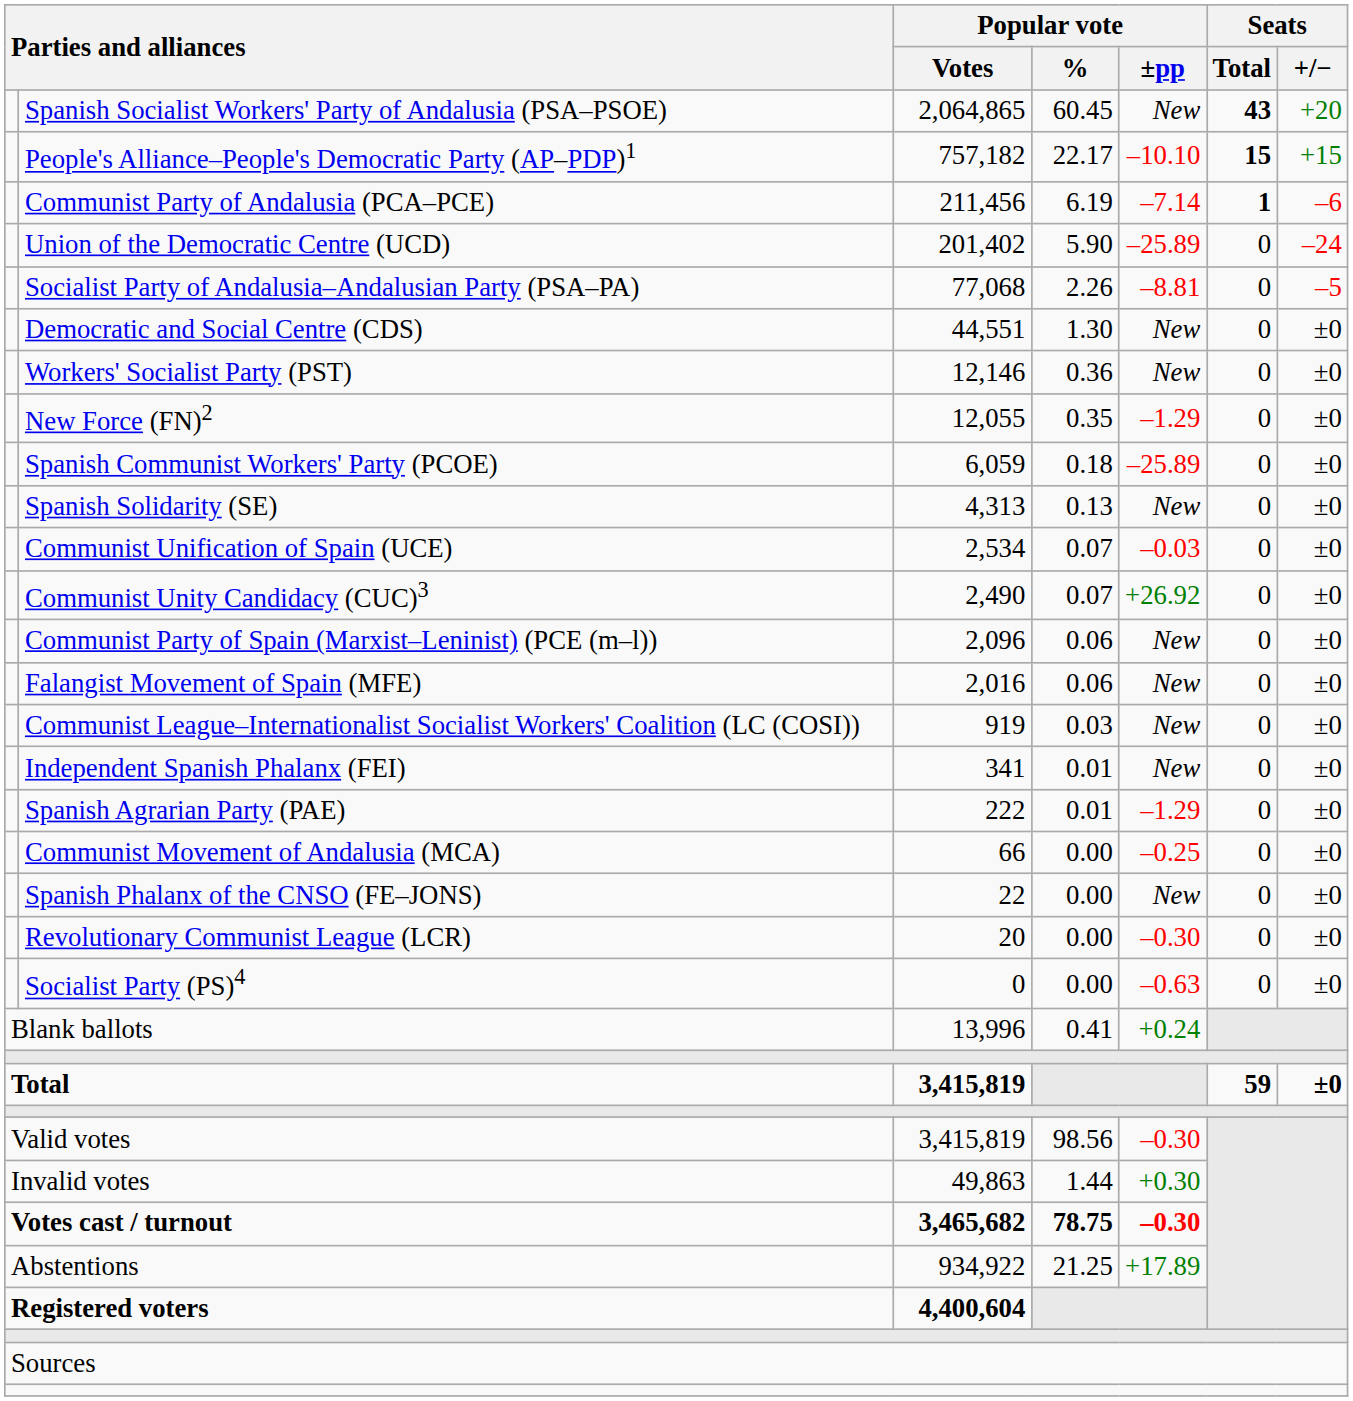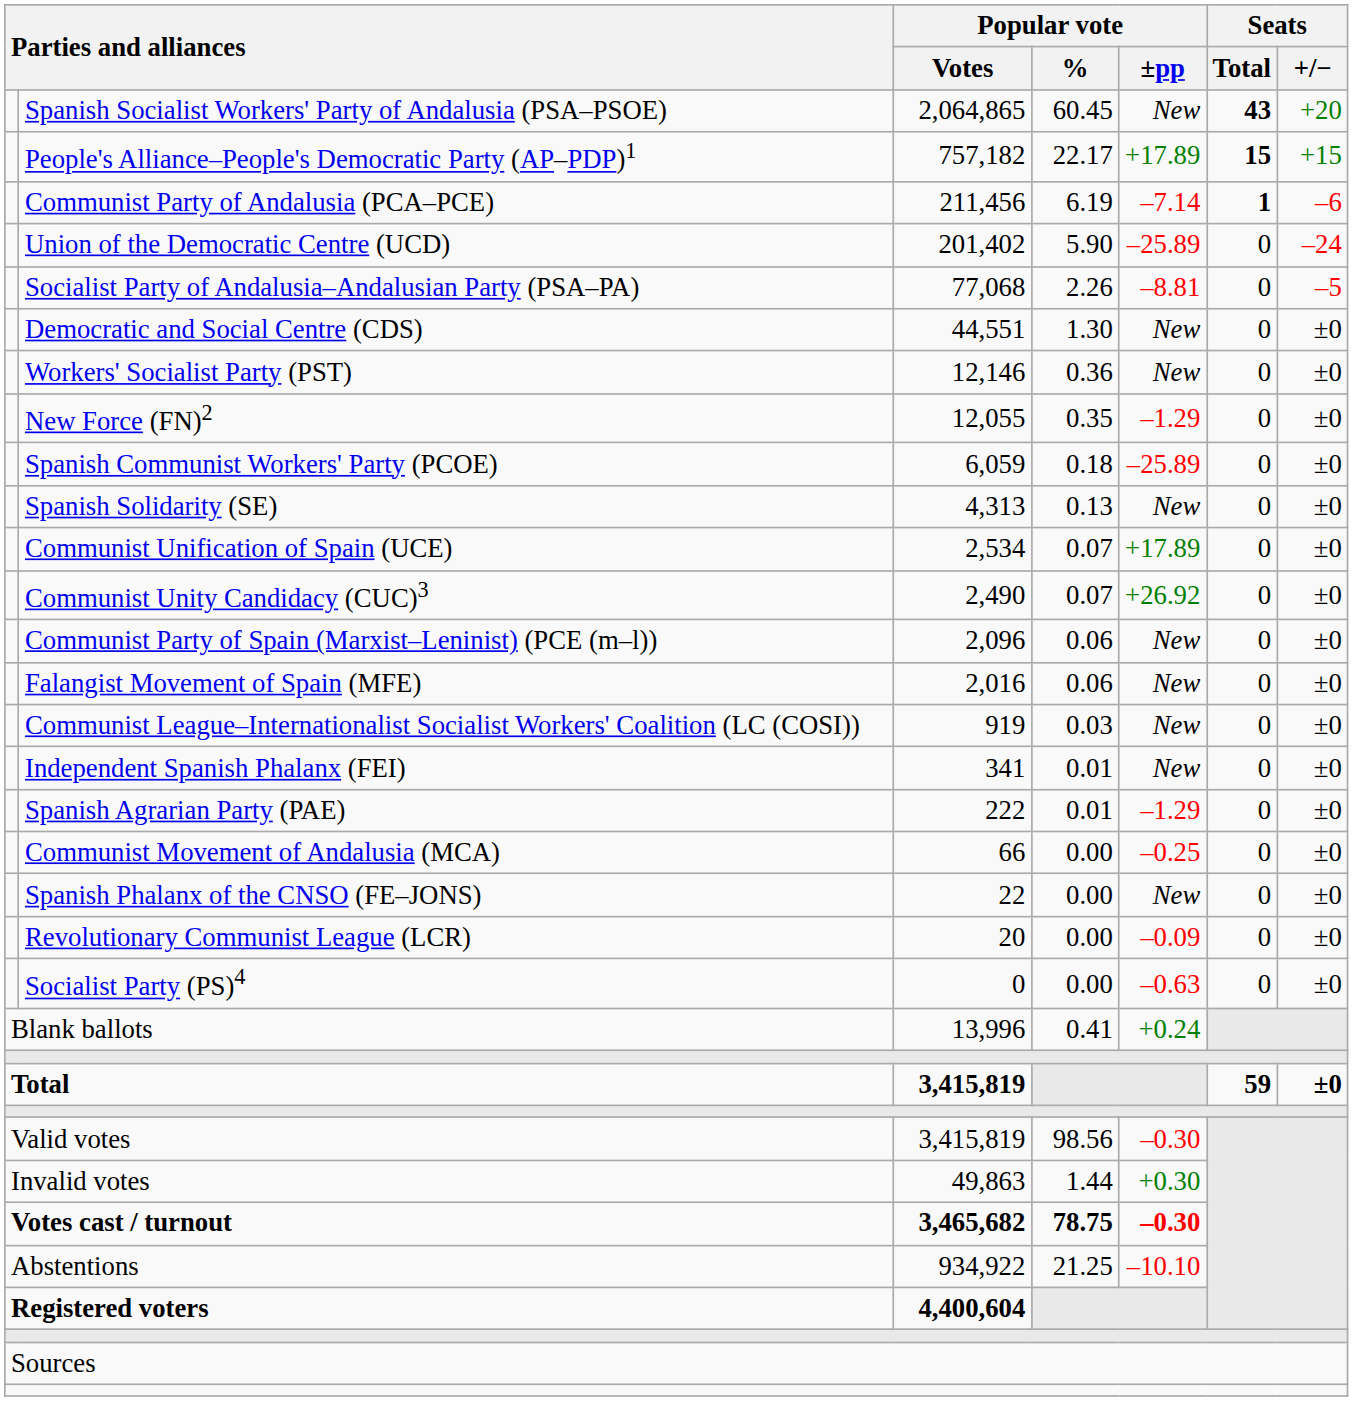(1164, 156) –10.10 -> (1163, 156) +17.89
(1170, 548) –0.03 -> (1163, 548) +17.89
(1170, 937) –0.30 -> (1170, 937) –0.09
(1163, 1265) +17.89 -> (1164, 1265) –10.10
